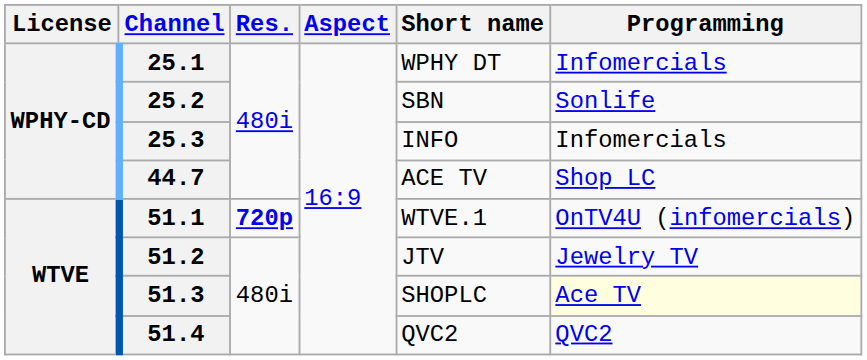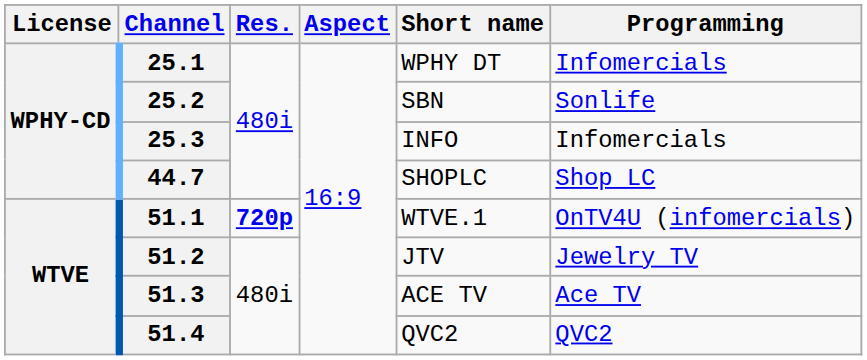(444, 179) ACE TV -> (444, 179) SHOPLC
(444, 296) SHOPLC -> (444, 296) ACE TV
(598, 296) lightyellow background -> (598, 296) no background
